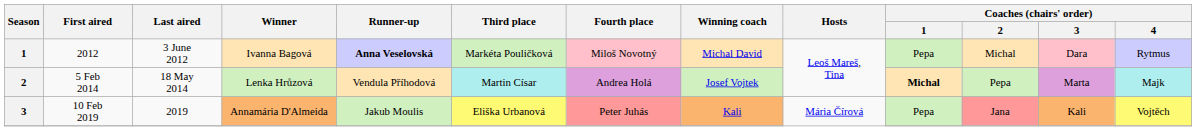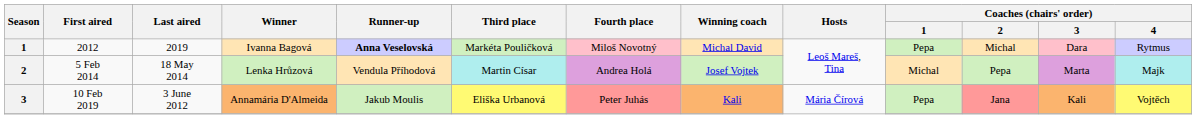(177, 53) 3 June 2012 -> (177, 47) 2019
(924, 82) bold -> (924, 70) normal
(177, 112) 2019 -> (177, 100) 3 June 2012
